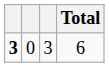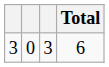(13, 47) bold -> (13, 47) normal
